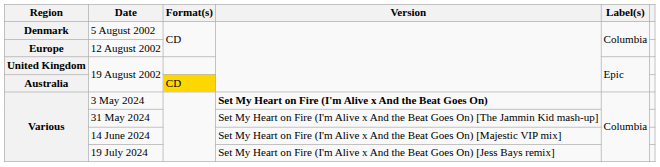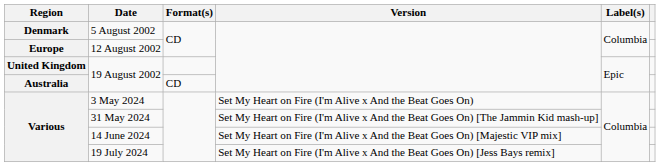(173, 83) gold background -> (173, 83) no background
(353, 100) bold -> (346, 100) normal
